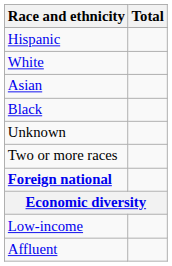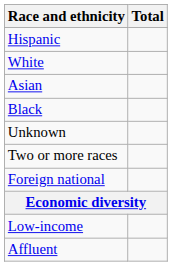(60, 179) bold -> (56, 179) normal
